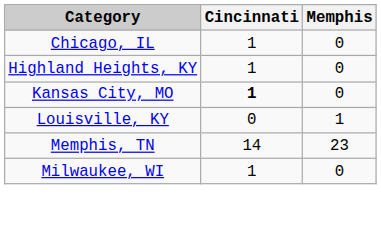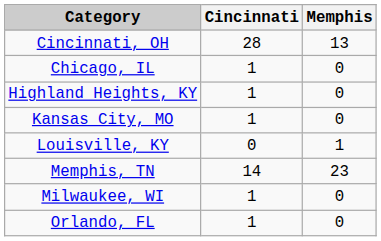+ row: (103, 43)
(252, 94) bold -> (252, 120) normal
+ row: (103, 223)
